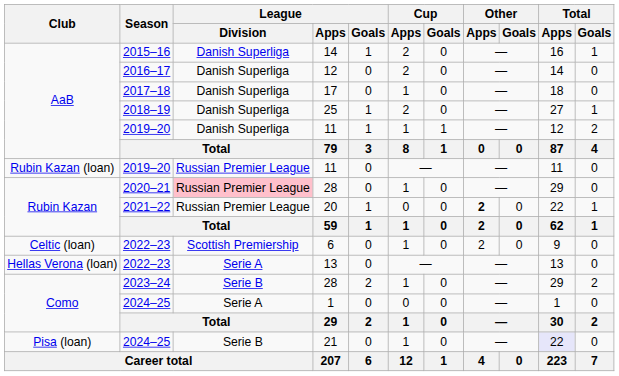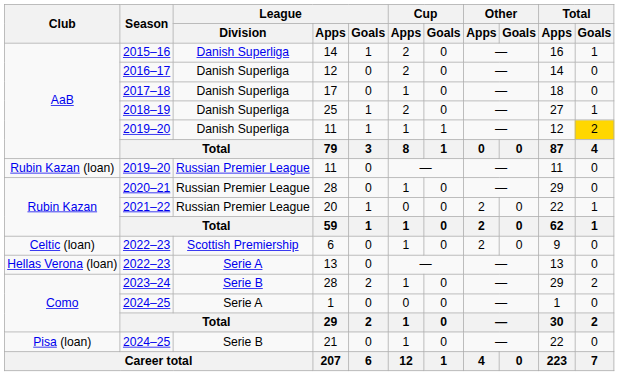(594, 129) no background -> (594, 129) gold background
(243, 187) pink background -> (243, 187) no background
(481, 206) bold -> (481, 206) normal
(557, 341) lavender background -> (557, 341) no background
